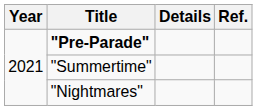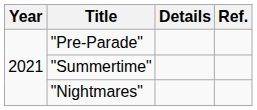(100, 42) bold -> (97, 42) normal
